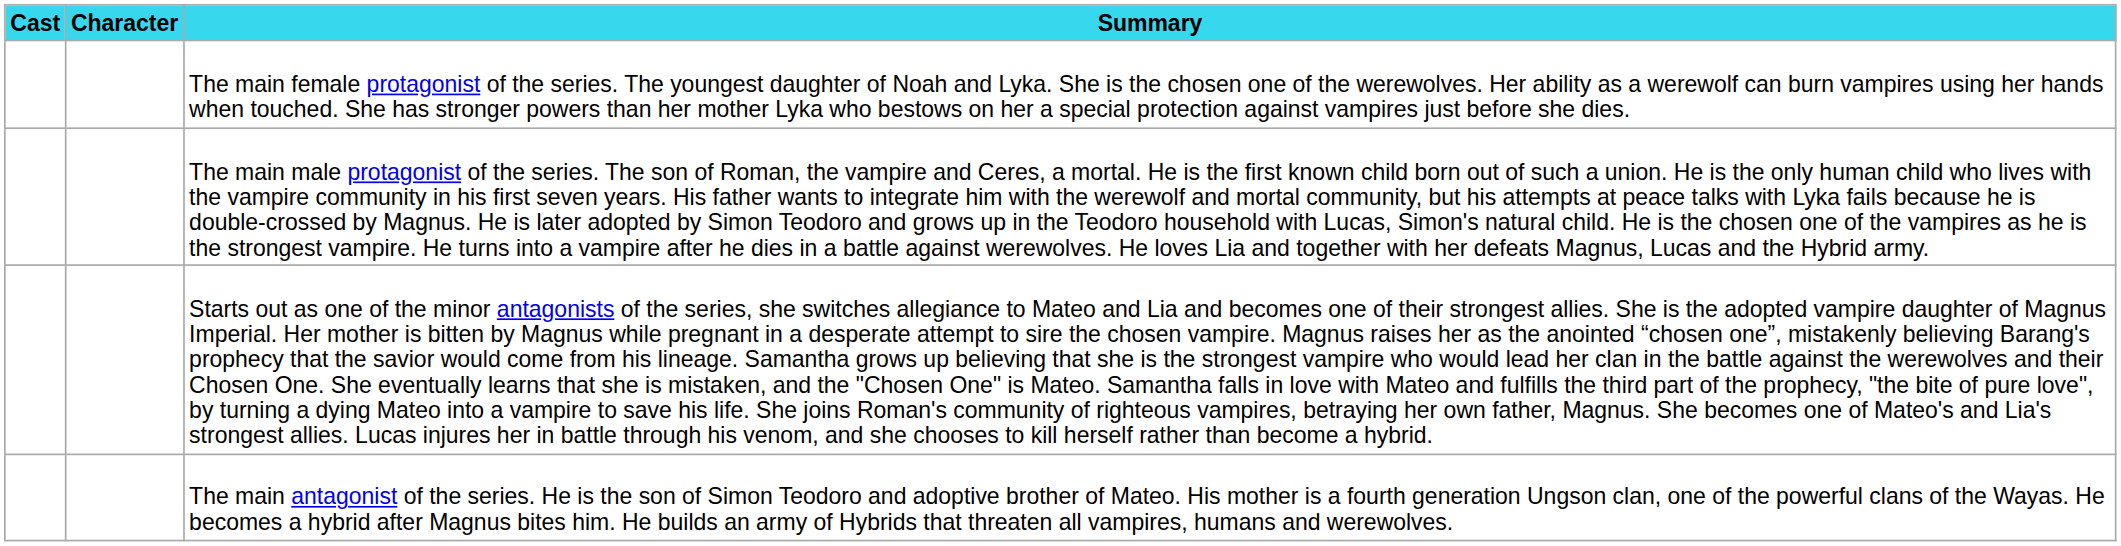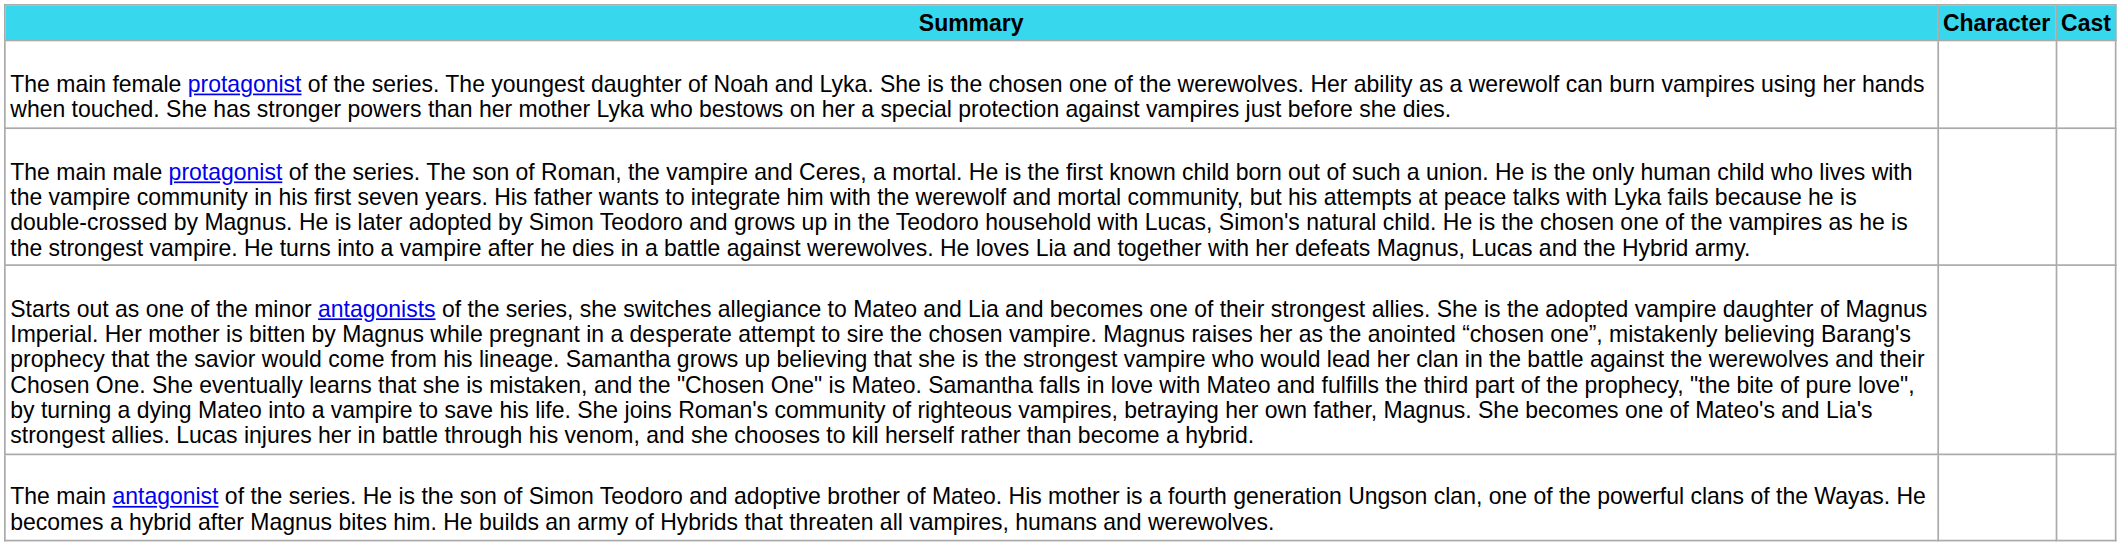columns swapped: (35, 23) <-> (1150, 23)
